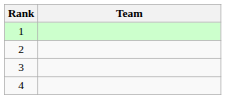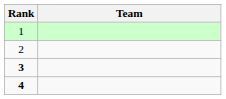(21, 67) normal -> (21, 67) bold
(21, 85) normal -> (21, 85) bold
